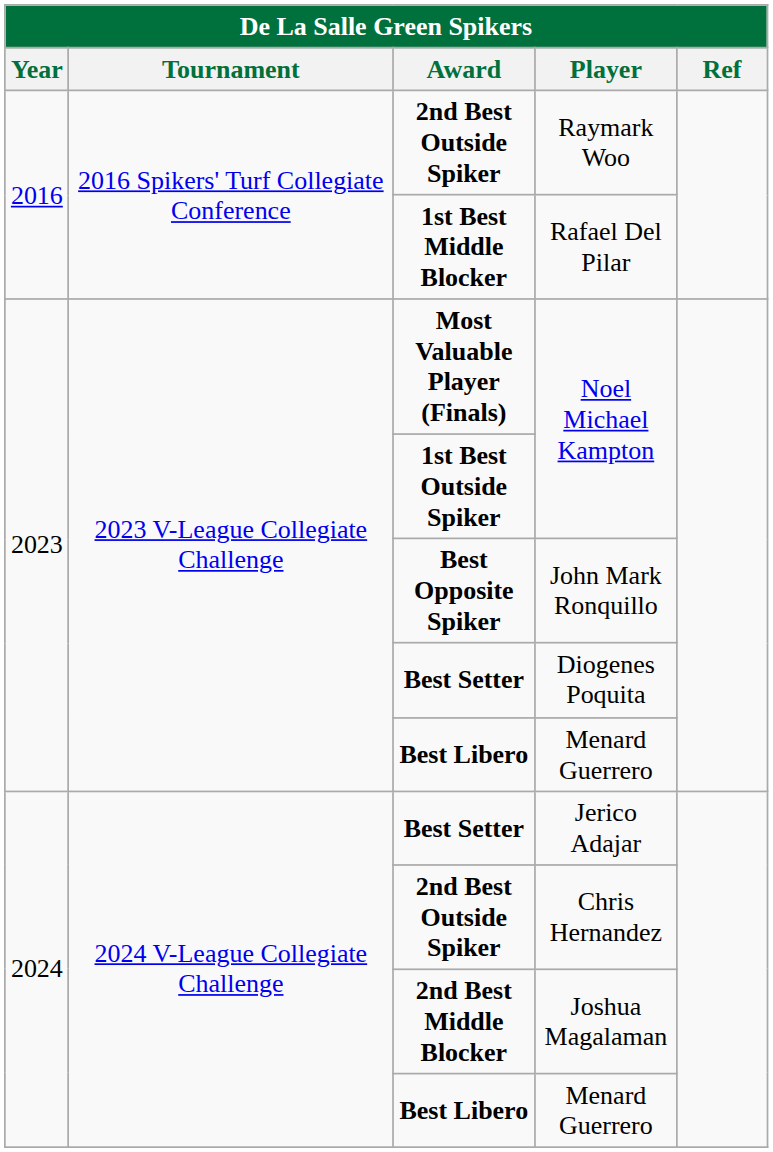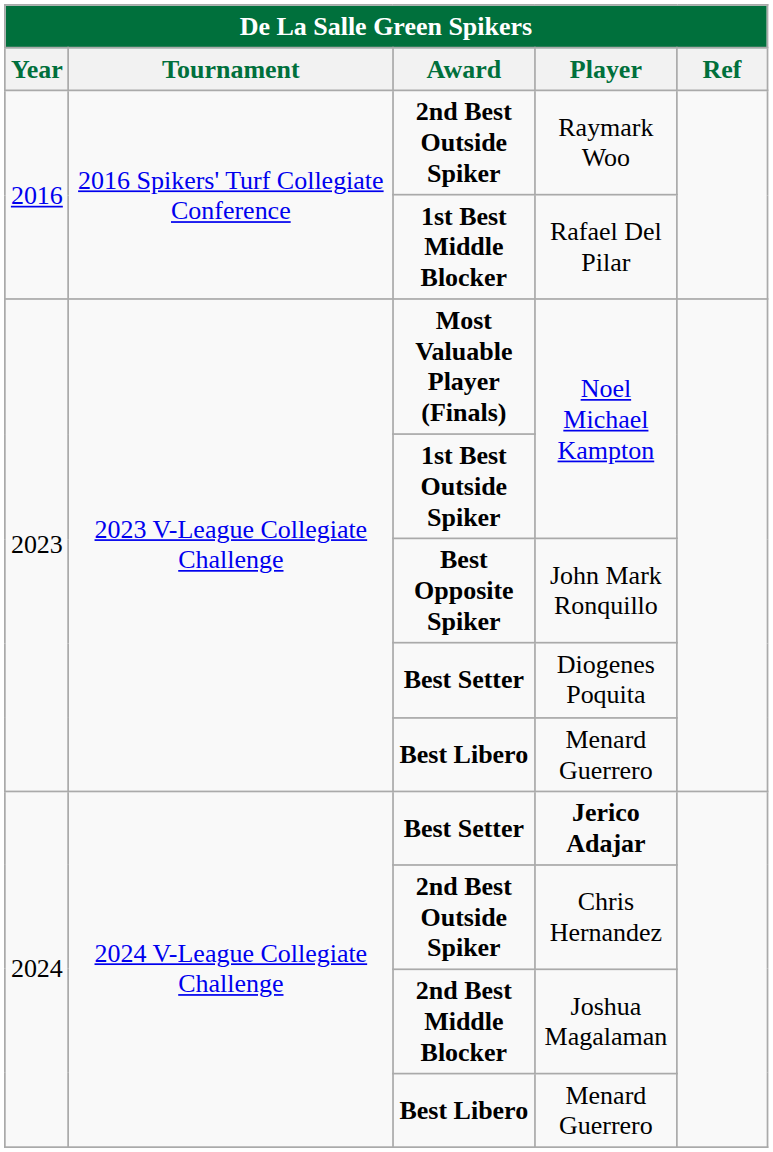(606, 827) normal -> (606, 827) bold
